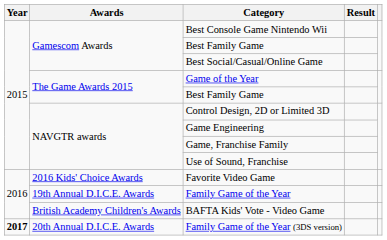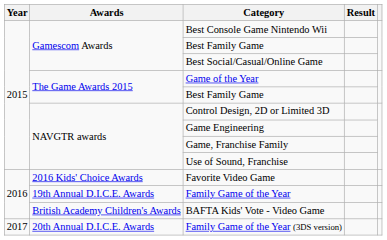(17, 227) bold -> (17, 227) normal
